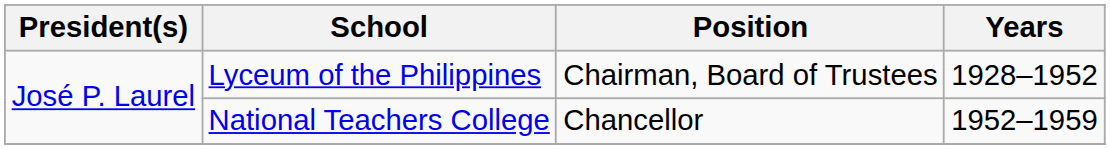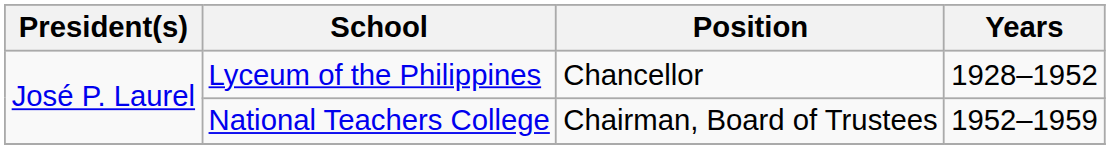(750, 74) Chairman, Board of Trustees -> (633, 74) Chancellor
(633, 120) Chancellor -> (750, 120) Chairman, Board of Trustees
